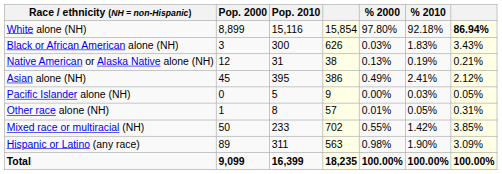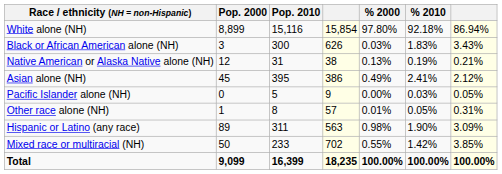(471, 29) bold -> (471, 29) normal
rows swapped: (75, 128) <-> (73, 144)
